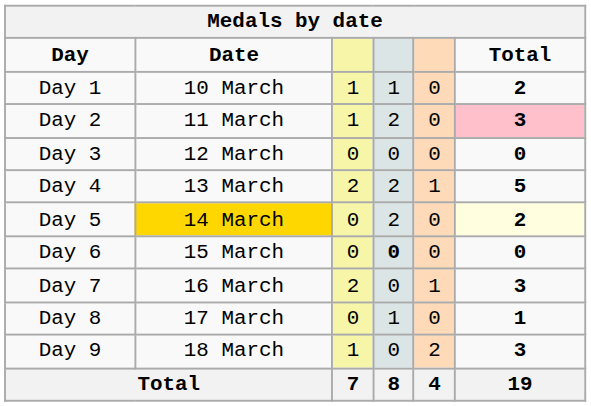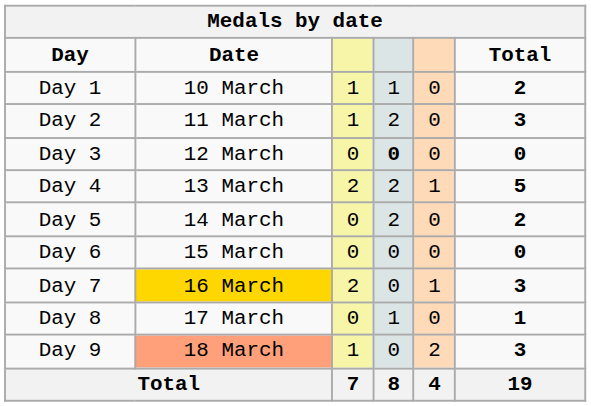(520, 121) pink background -> (520, 121) no background
(394, 154) normal -> (394, 154) bold
(234, 220) gold background -> (234, 220) no background
(520, 220) lightyellow background -> (520, 220) no background
(394, 253) bold -> (394, 253) normal
(234, 285) no background -> (234, 285) gold background
(234, 351) no background -> (234, 351) lightsalmon background
